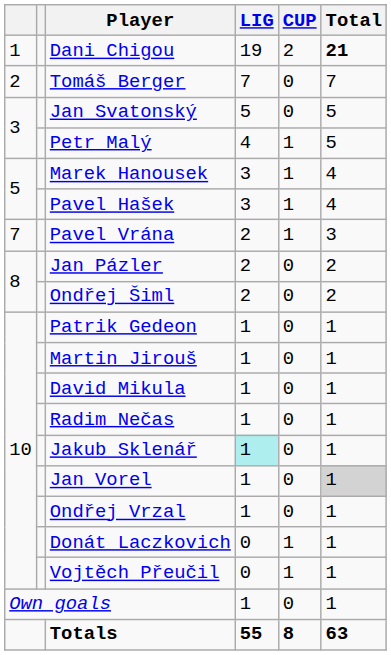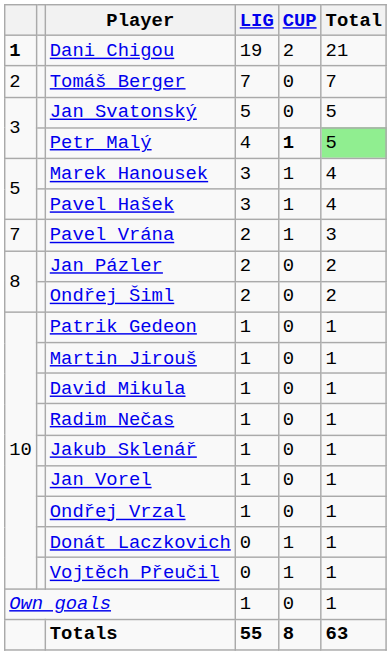(15, 51) normal -> (15, 51) bold
(337, 51) bold -> (337, 51) normal
(288, 143) normal -> (288, 143) bold
(331, 143) no background -> (331, 143) lightgreen background
(245, 450) paleturquoise background -> (245, 450) no background
(331, 481) lightgrey background -> (331, 481) no background
